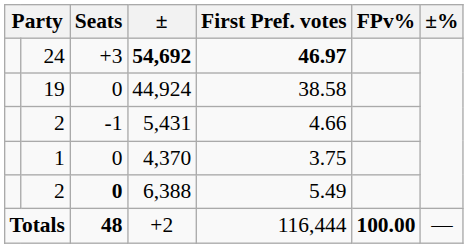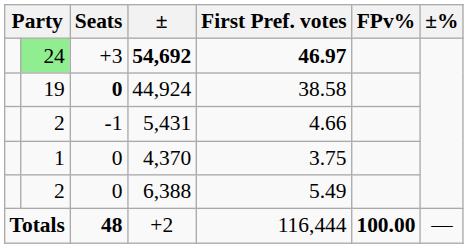(54, 55) no background -> (54, 55) lightgreen background
(117, 89) normal -> (117, 89) bold
(117, 191) bold -> (117, 191) normal
